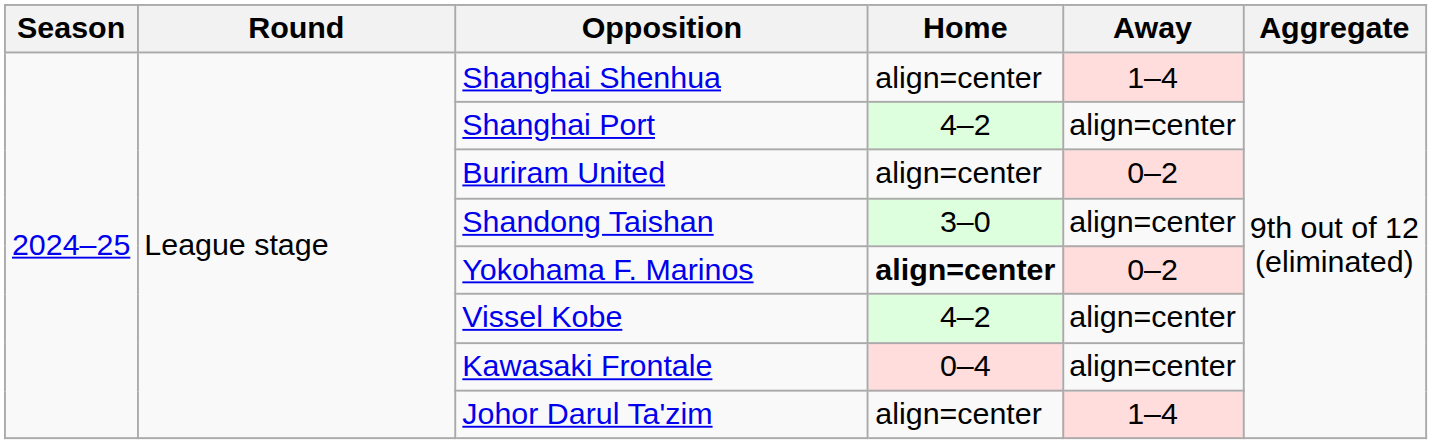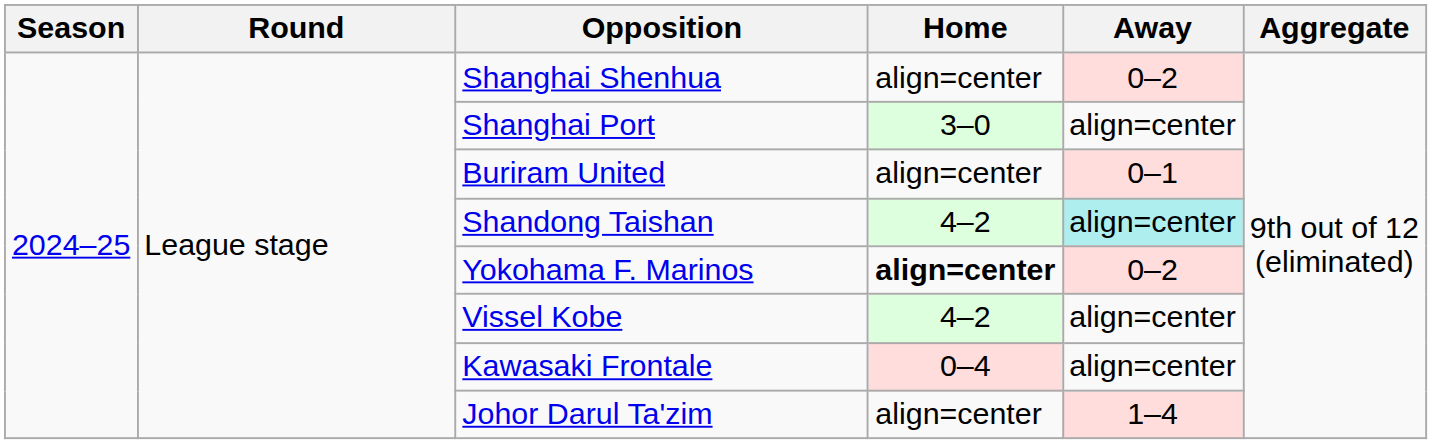(1153, 76) 1–4 -> (1153, 76) 0–2
(965, 125) 4–2 -> (965, 125) 3–0
(1153, 173) 0–2 -> (1153, 173) 0–1
(965, 221) 3–0 -> (965, 221) 4–2
(1153, 221) no background -> (1153, 221) paleturquoise background
